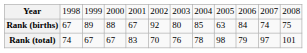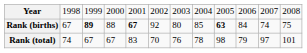(89, 26) normal -> (89, 26) bold
(133, 26) normal -> (133, 26) bold
(221, 26) normal -> (221, 26) bold
